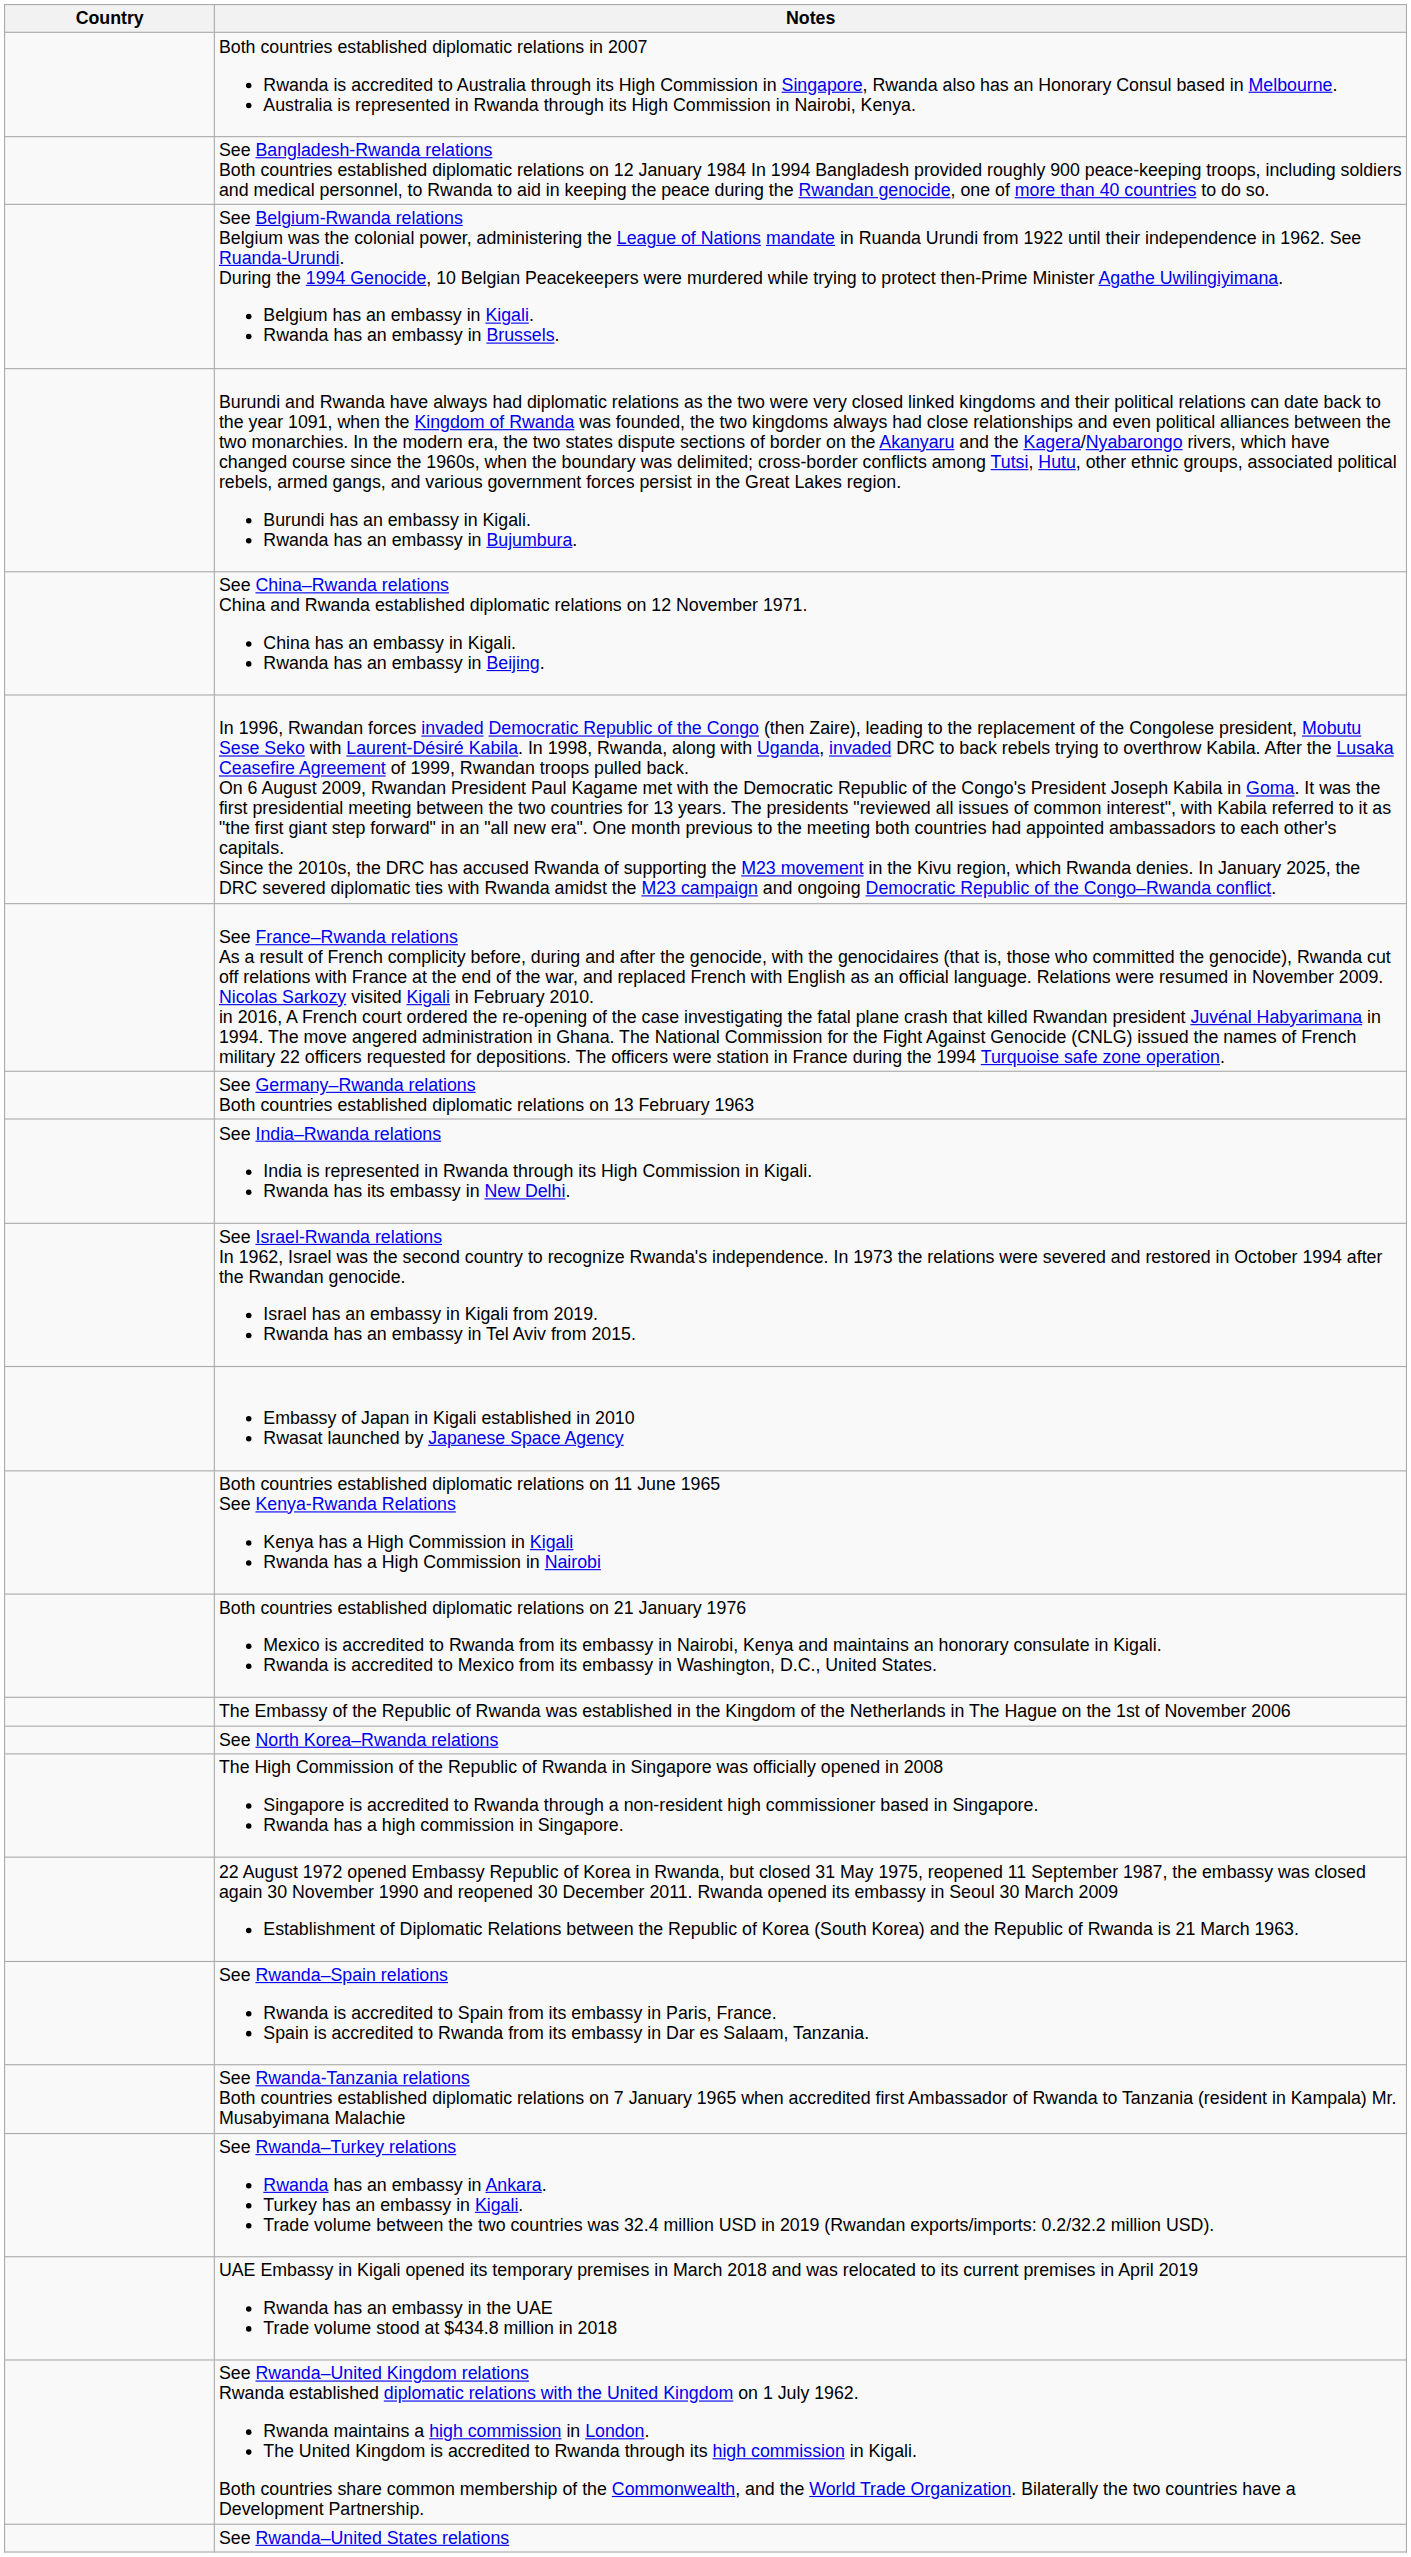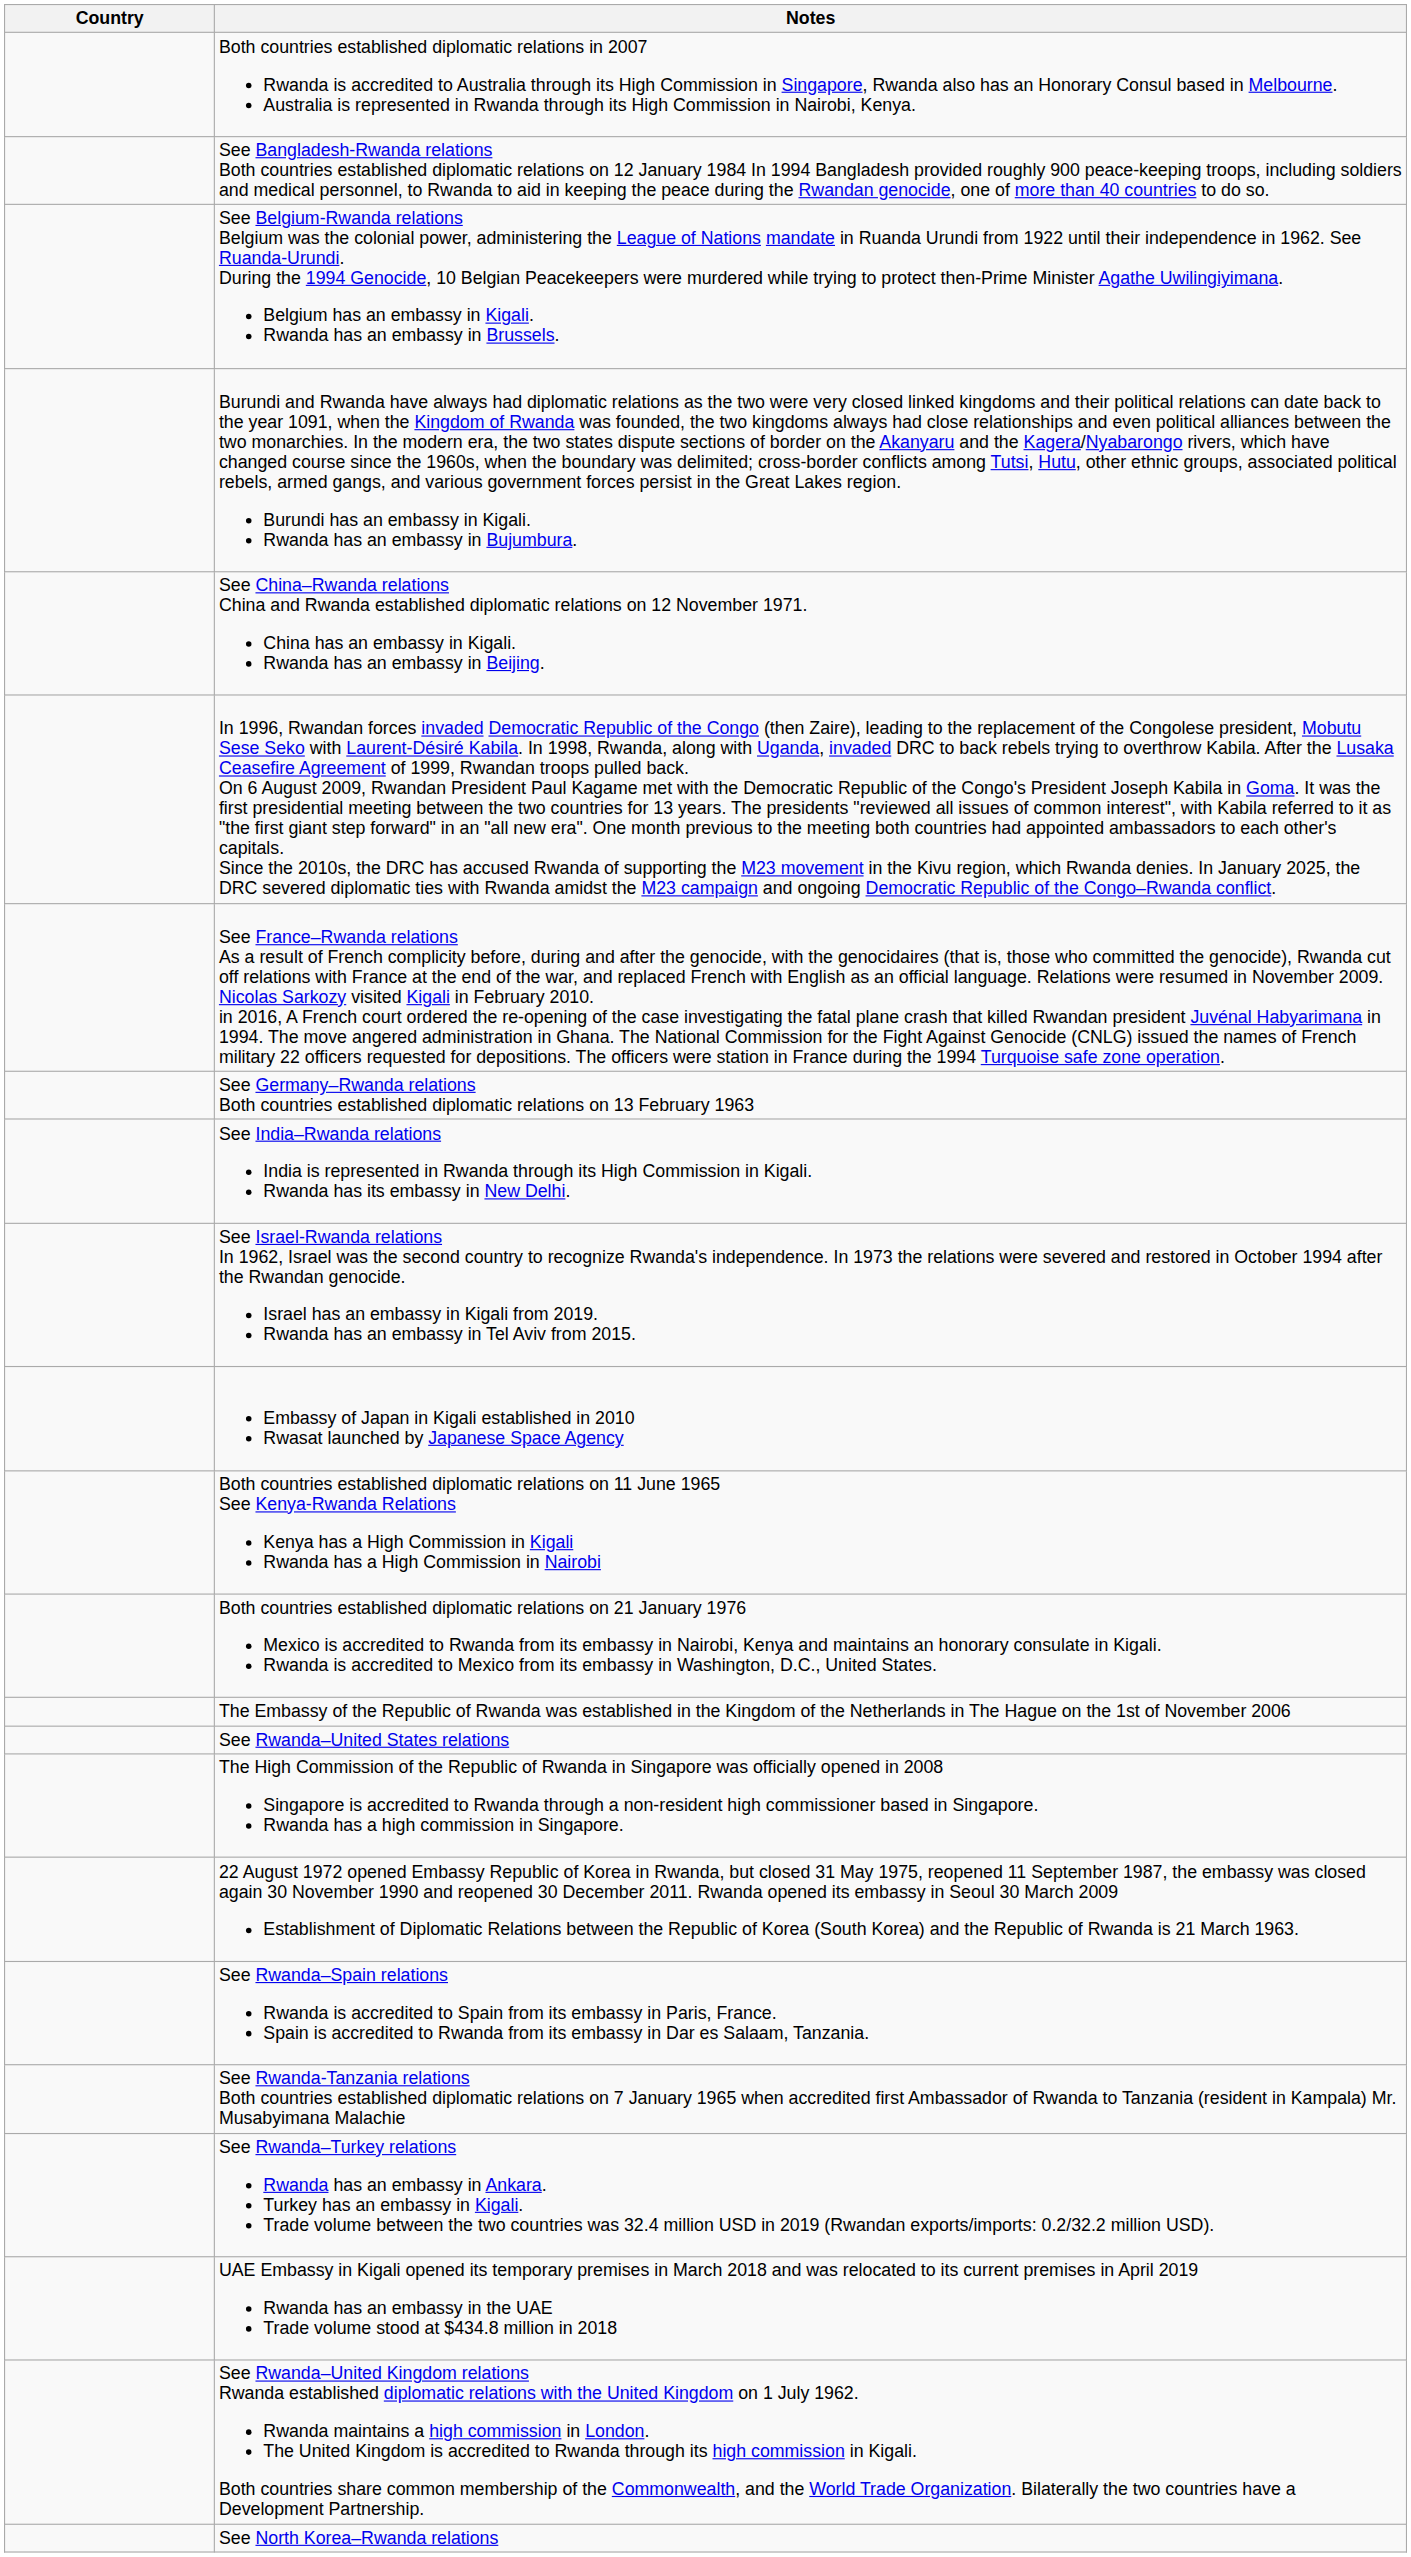rows swapped: (359, 1739) <-> (364, 2537)
